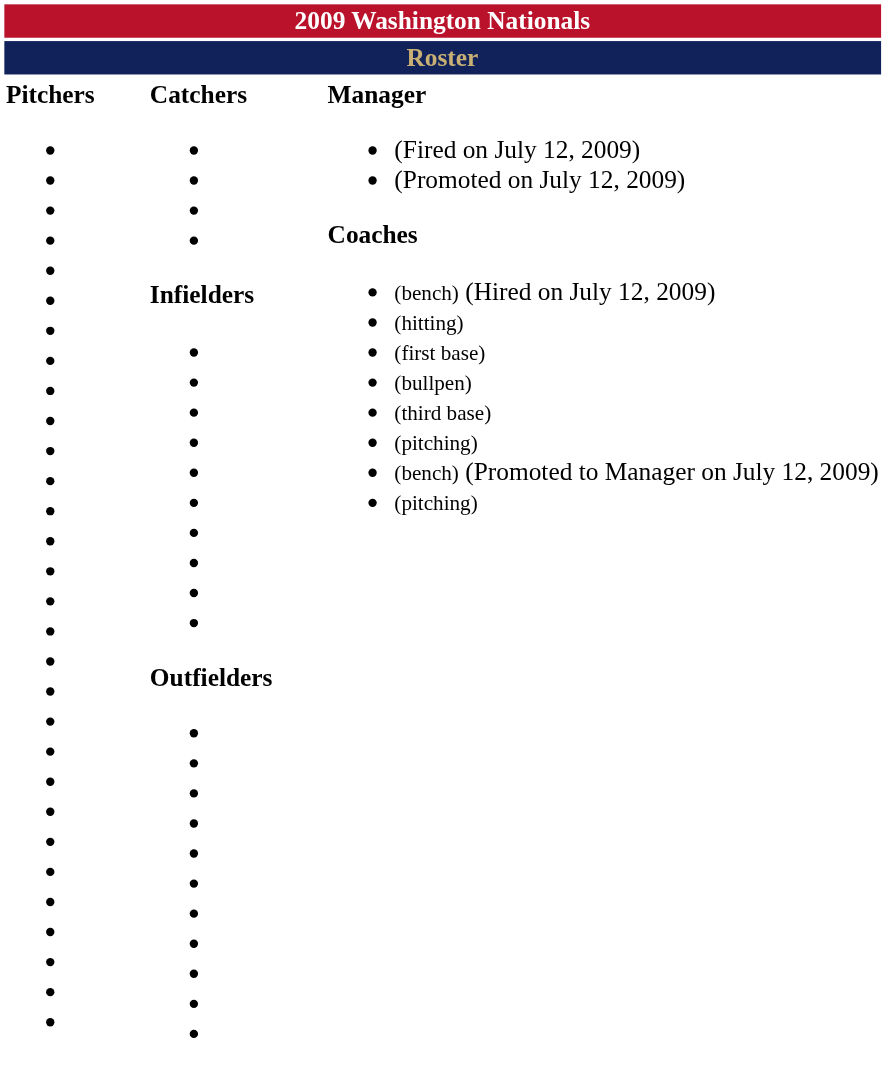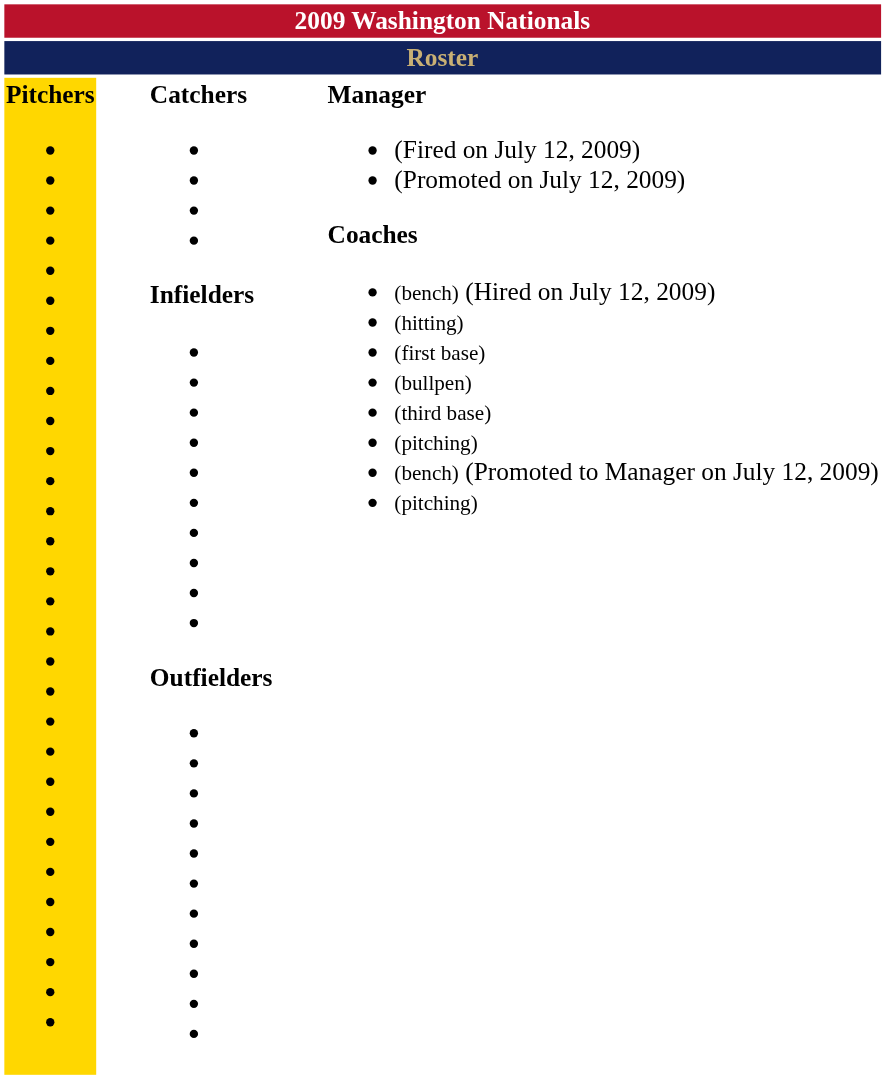(50, 558) no background -> (50, 558) gold background
